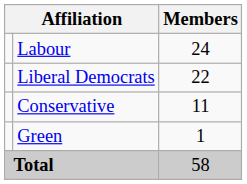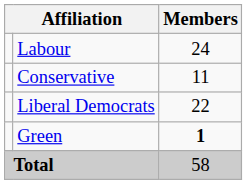rows swapped: (86, 77) <-> (66, 106)
(200, 135) normal -> (200, 135) bold
